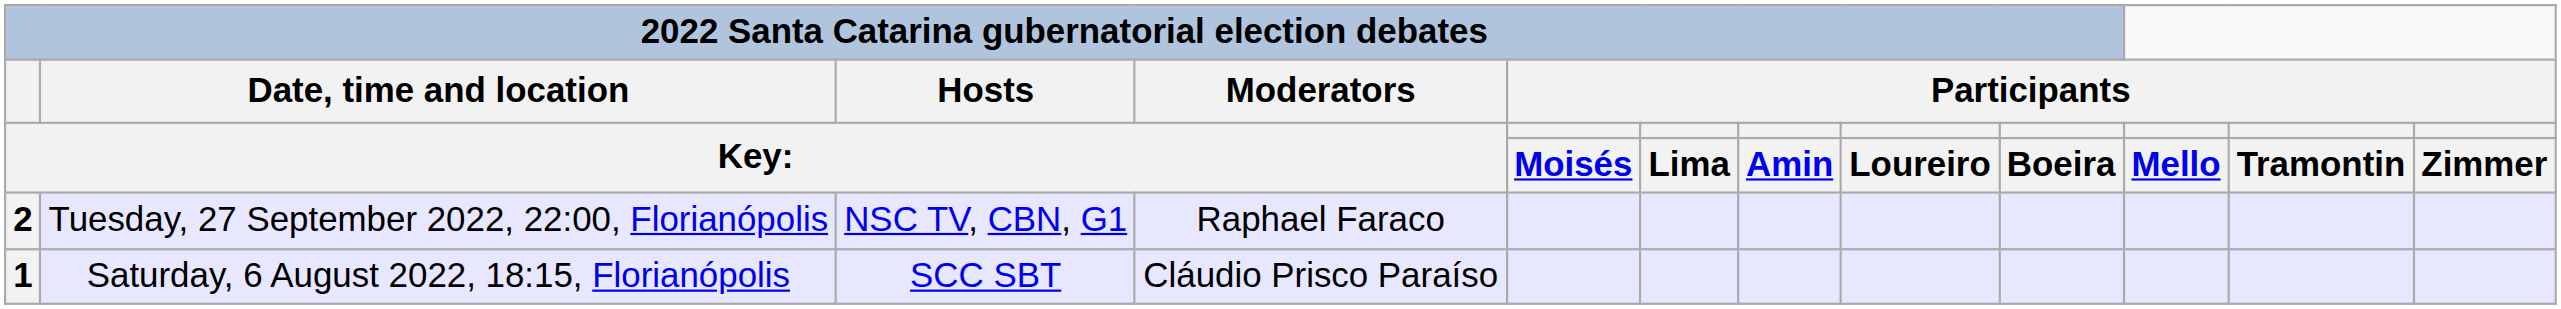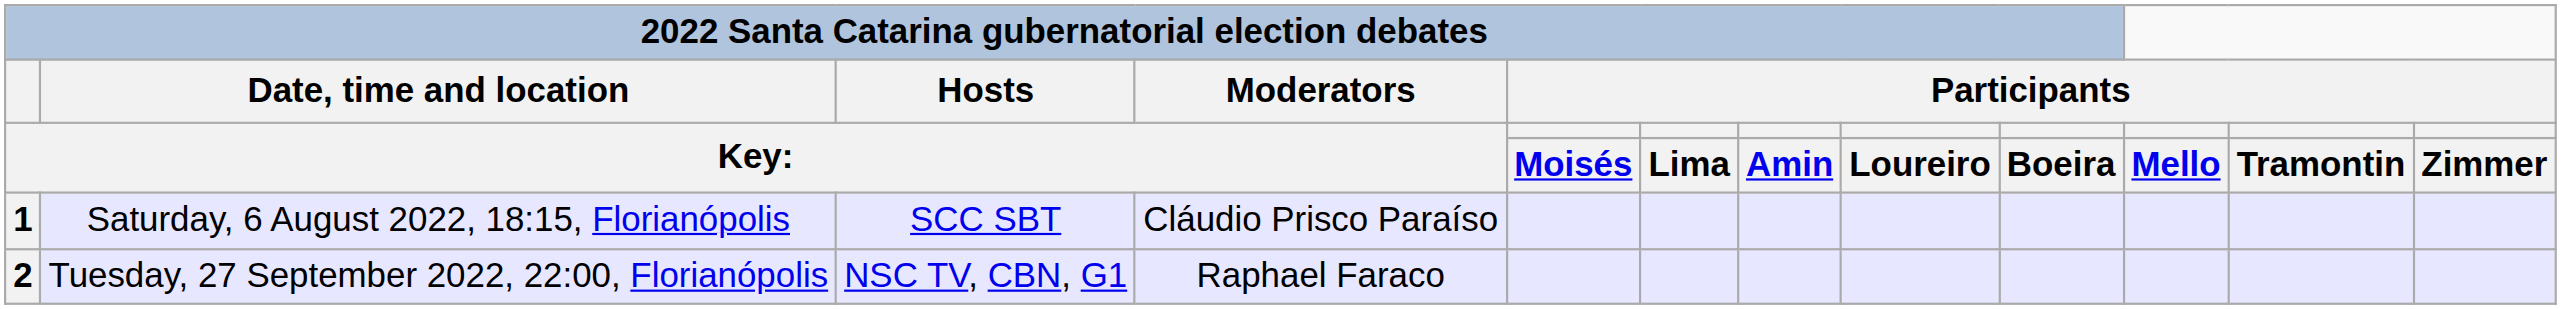rows swapped: (23, 275) <-> (23, 220)
